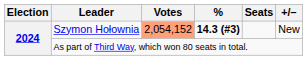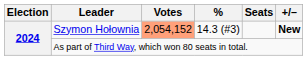(218, 30) bold -> (218, 30) normal
(289, 30) normal -> (289, 30) bold
